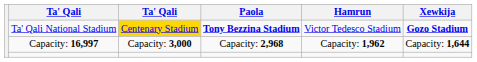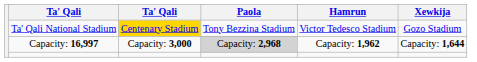(251, 28) bold -> (249, 28) normal
(437, 28) bold -> (432, 28) normal
(251, 44) no background -> (249, 44) lightgrey background
